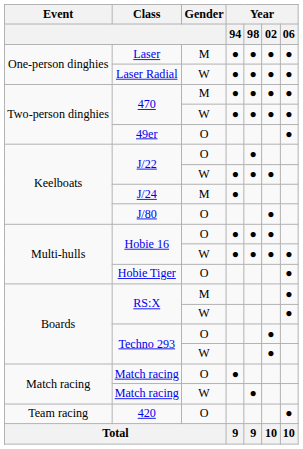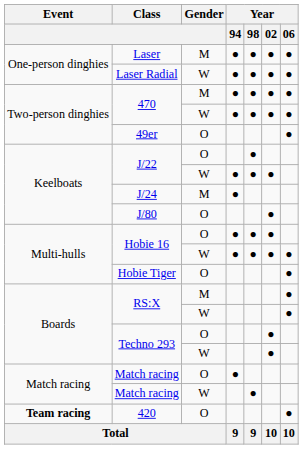(58, 413) normal -> (58, 413) bold
